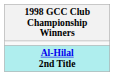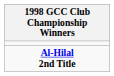(57, 58) paleturquoise background -> (57, 58) no background
